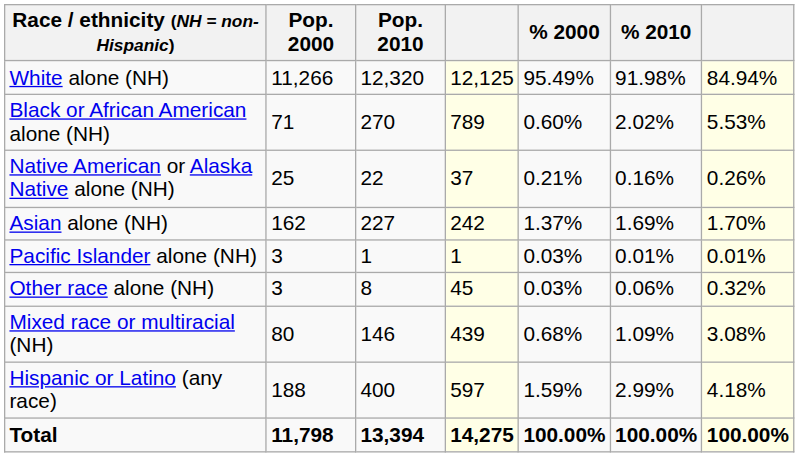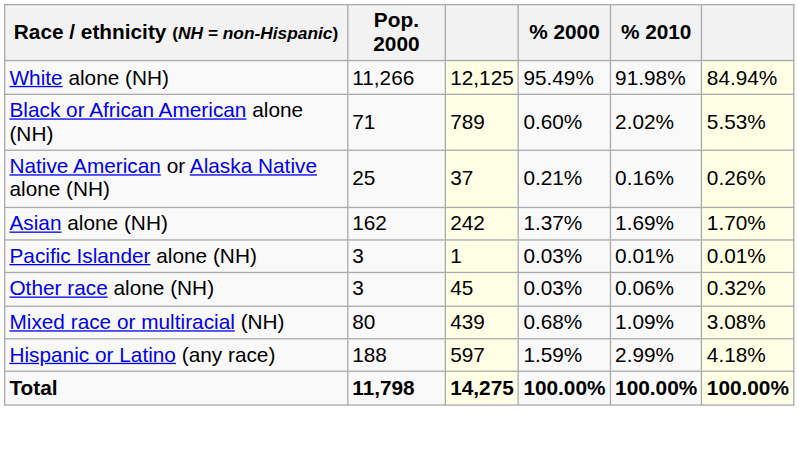- column: (400, 32)
